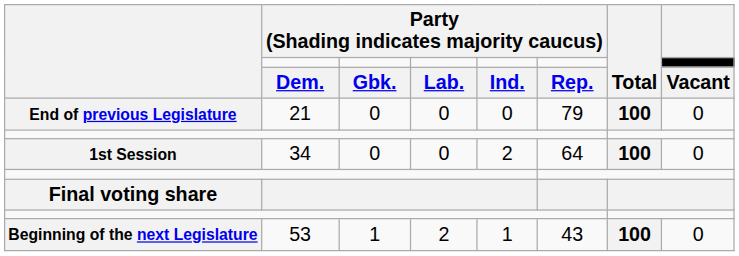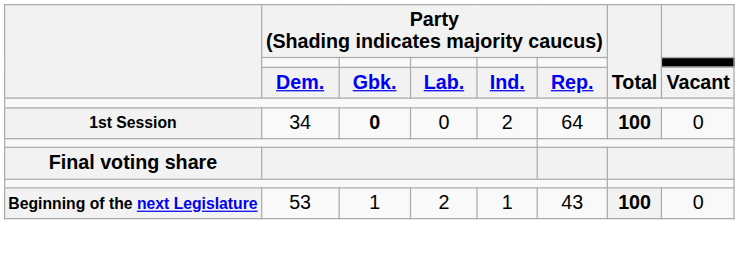- row: (133, 114)
(375, 154) normal -> (375, 122) bold
